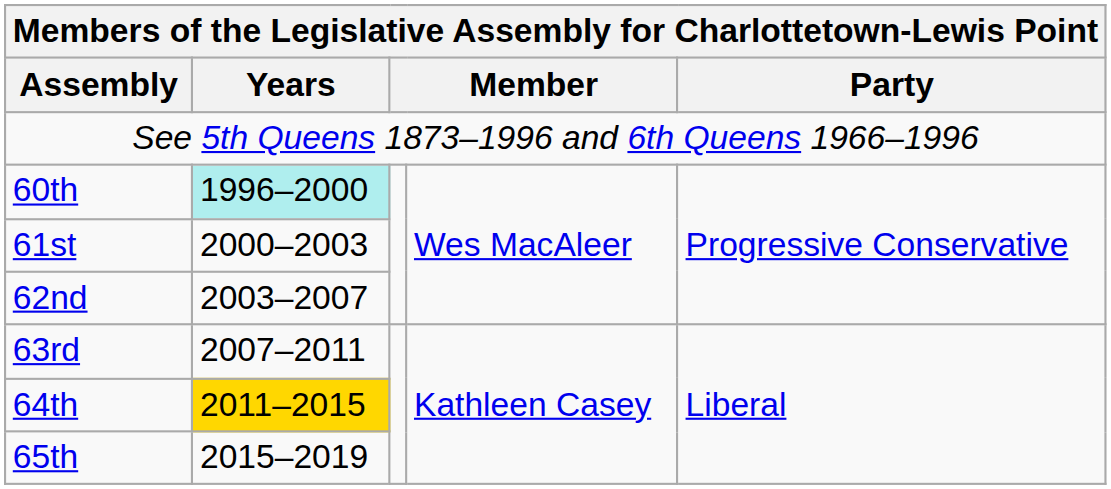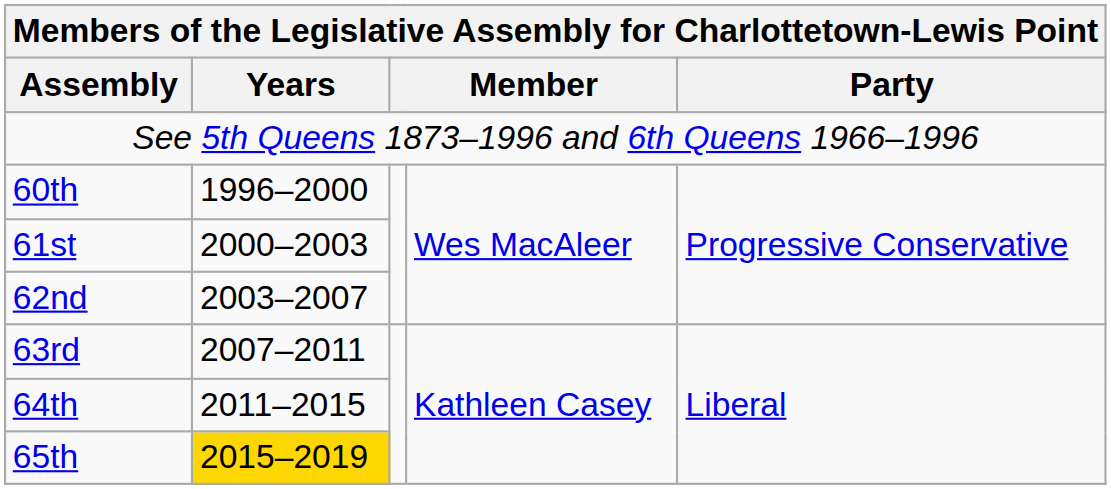(284, 191) paleturquoise background -> (284, 191) no background
(283, 404) gold background -> (283, 404) no background
(284, 457) no background -> (284, 457) gold background
